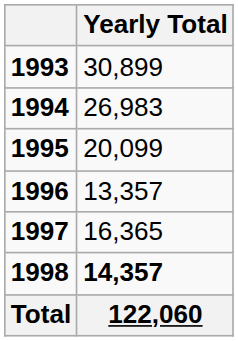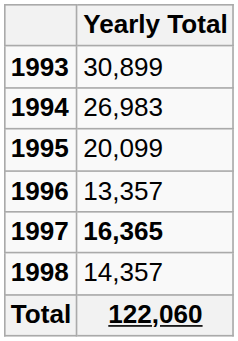(123, 231) normal -> (123, 231) bold
(123, 273) bold -> (123, 273) normal
